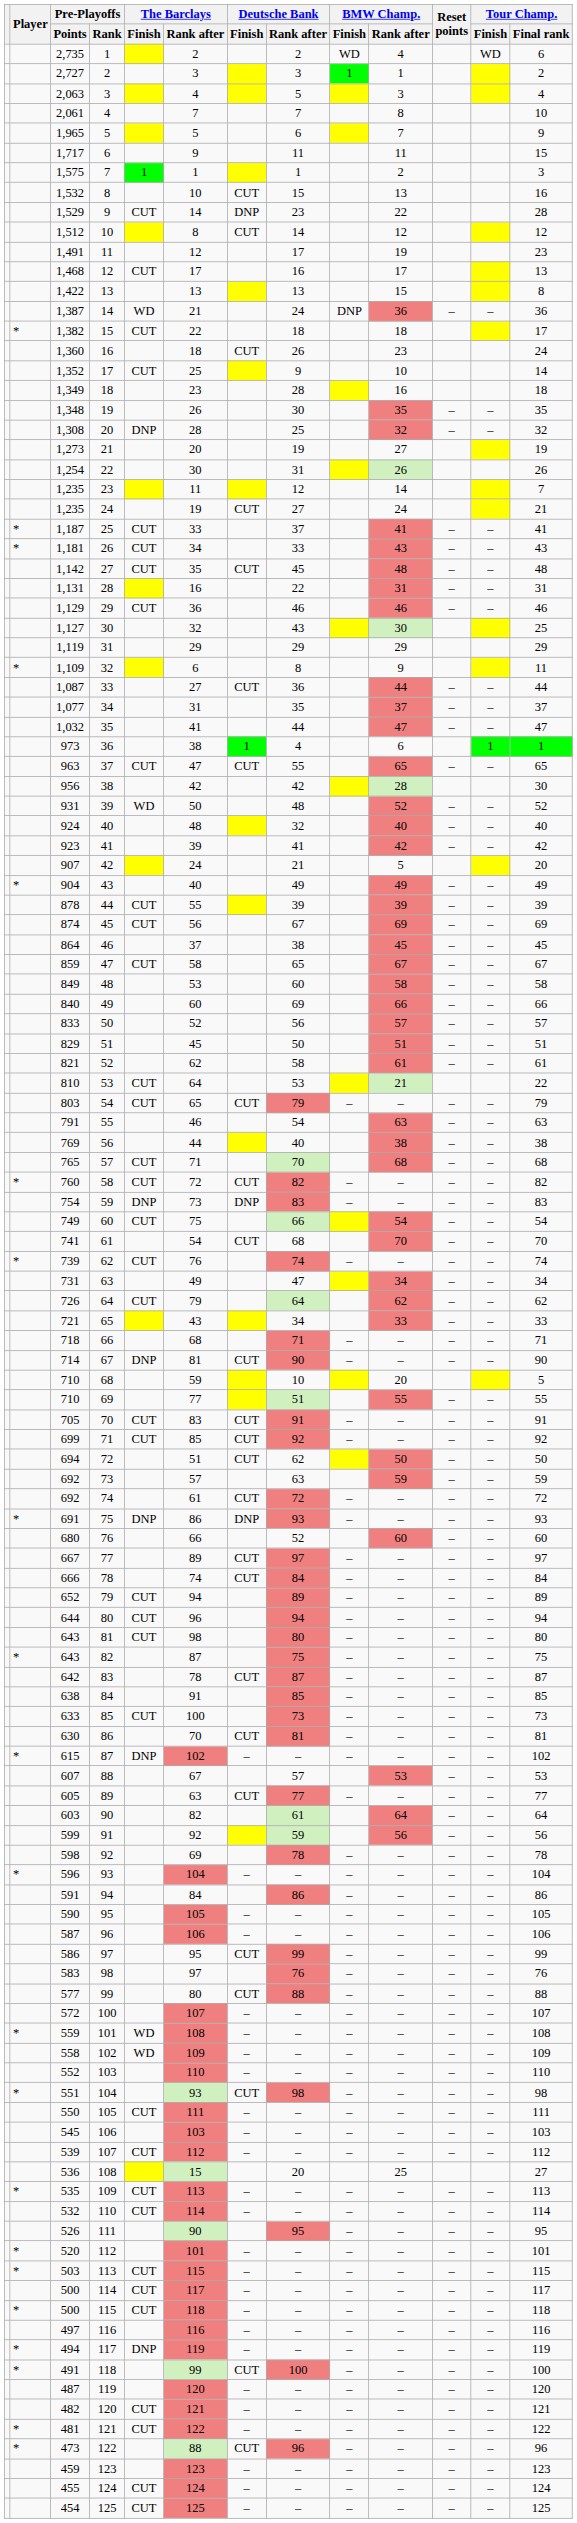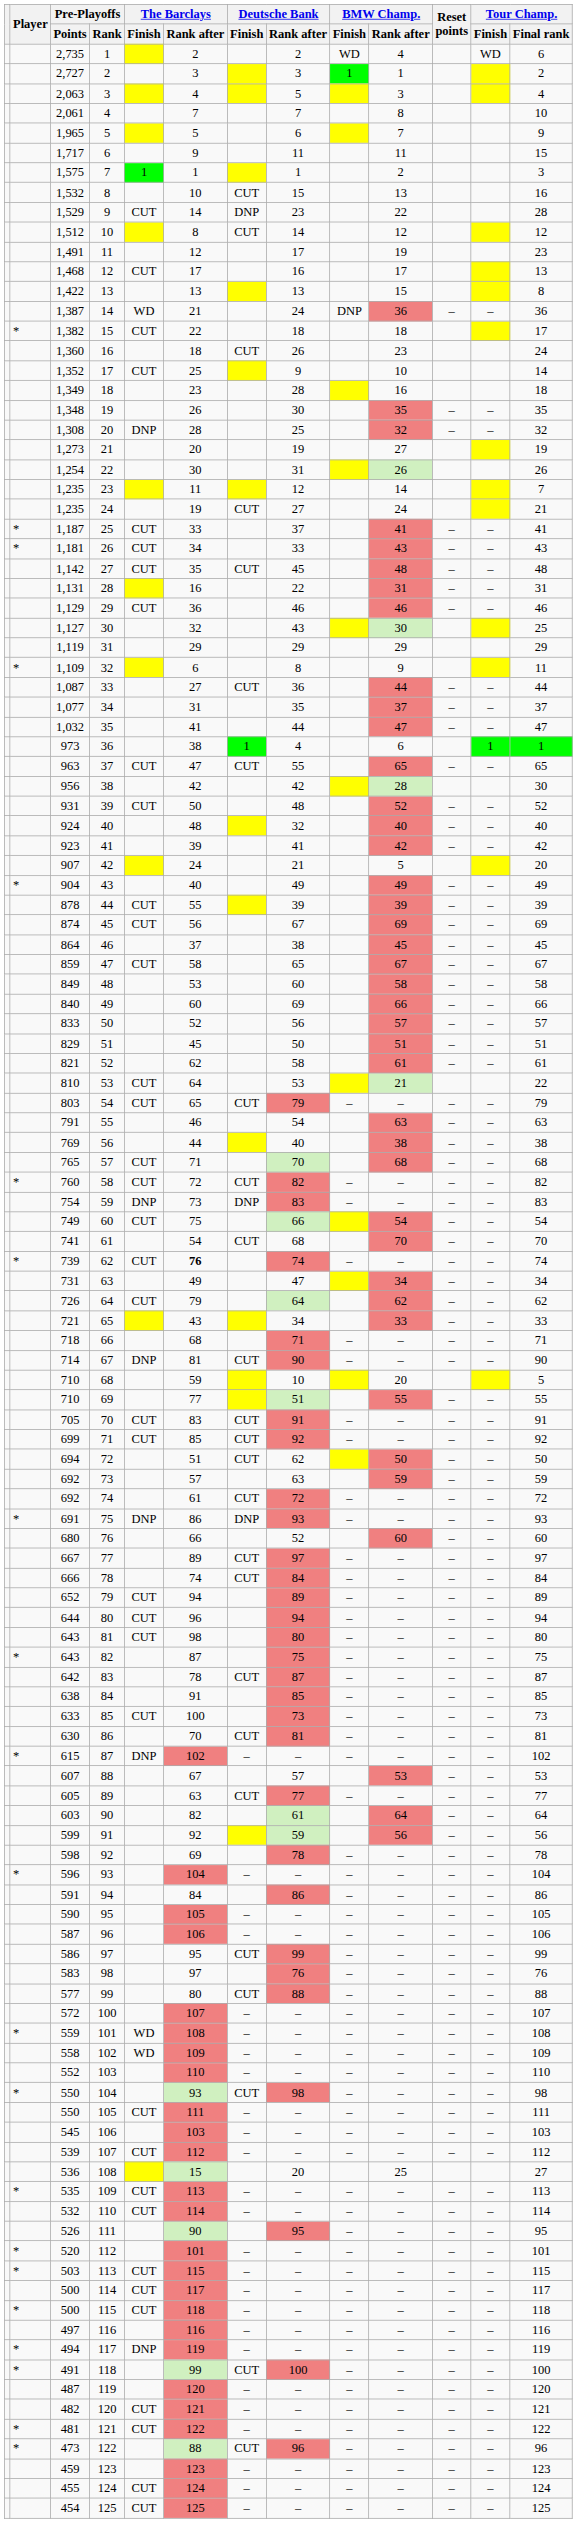(144, 806) WD -> (144, 806) CUT
(195, 1261) normal -> (195, 1261) bold
(70, 2092) 551 -> (70, 2092) 550
